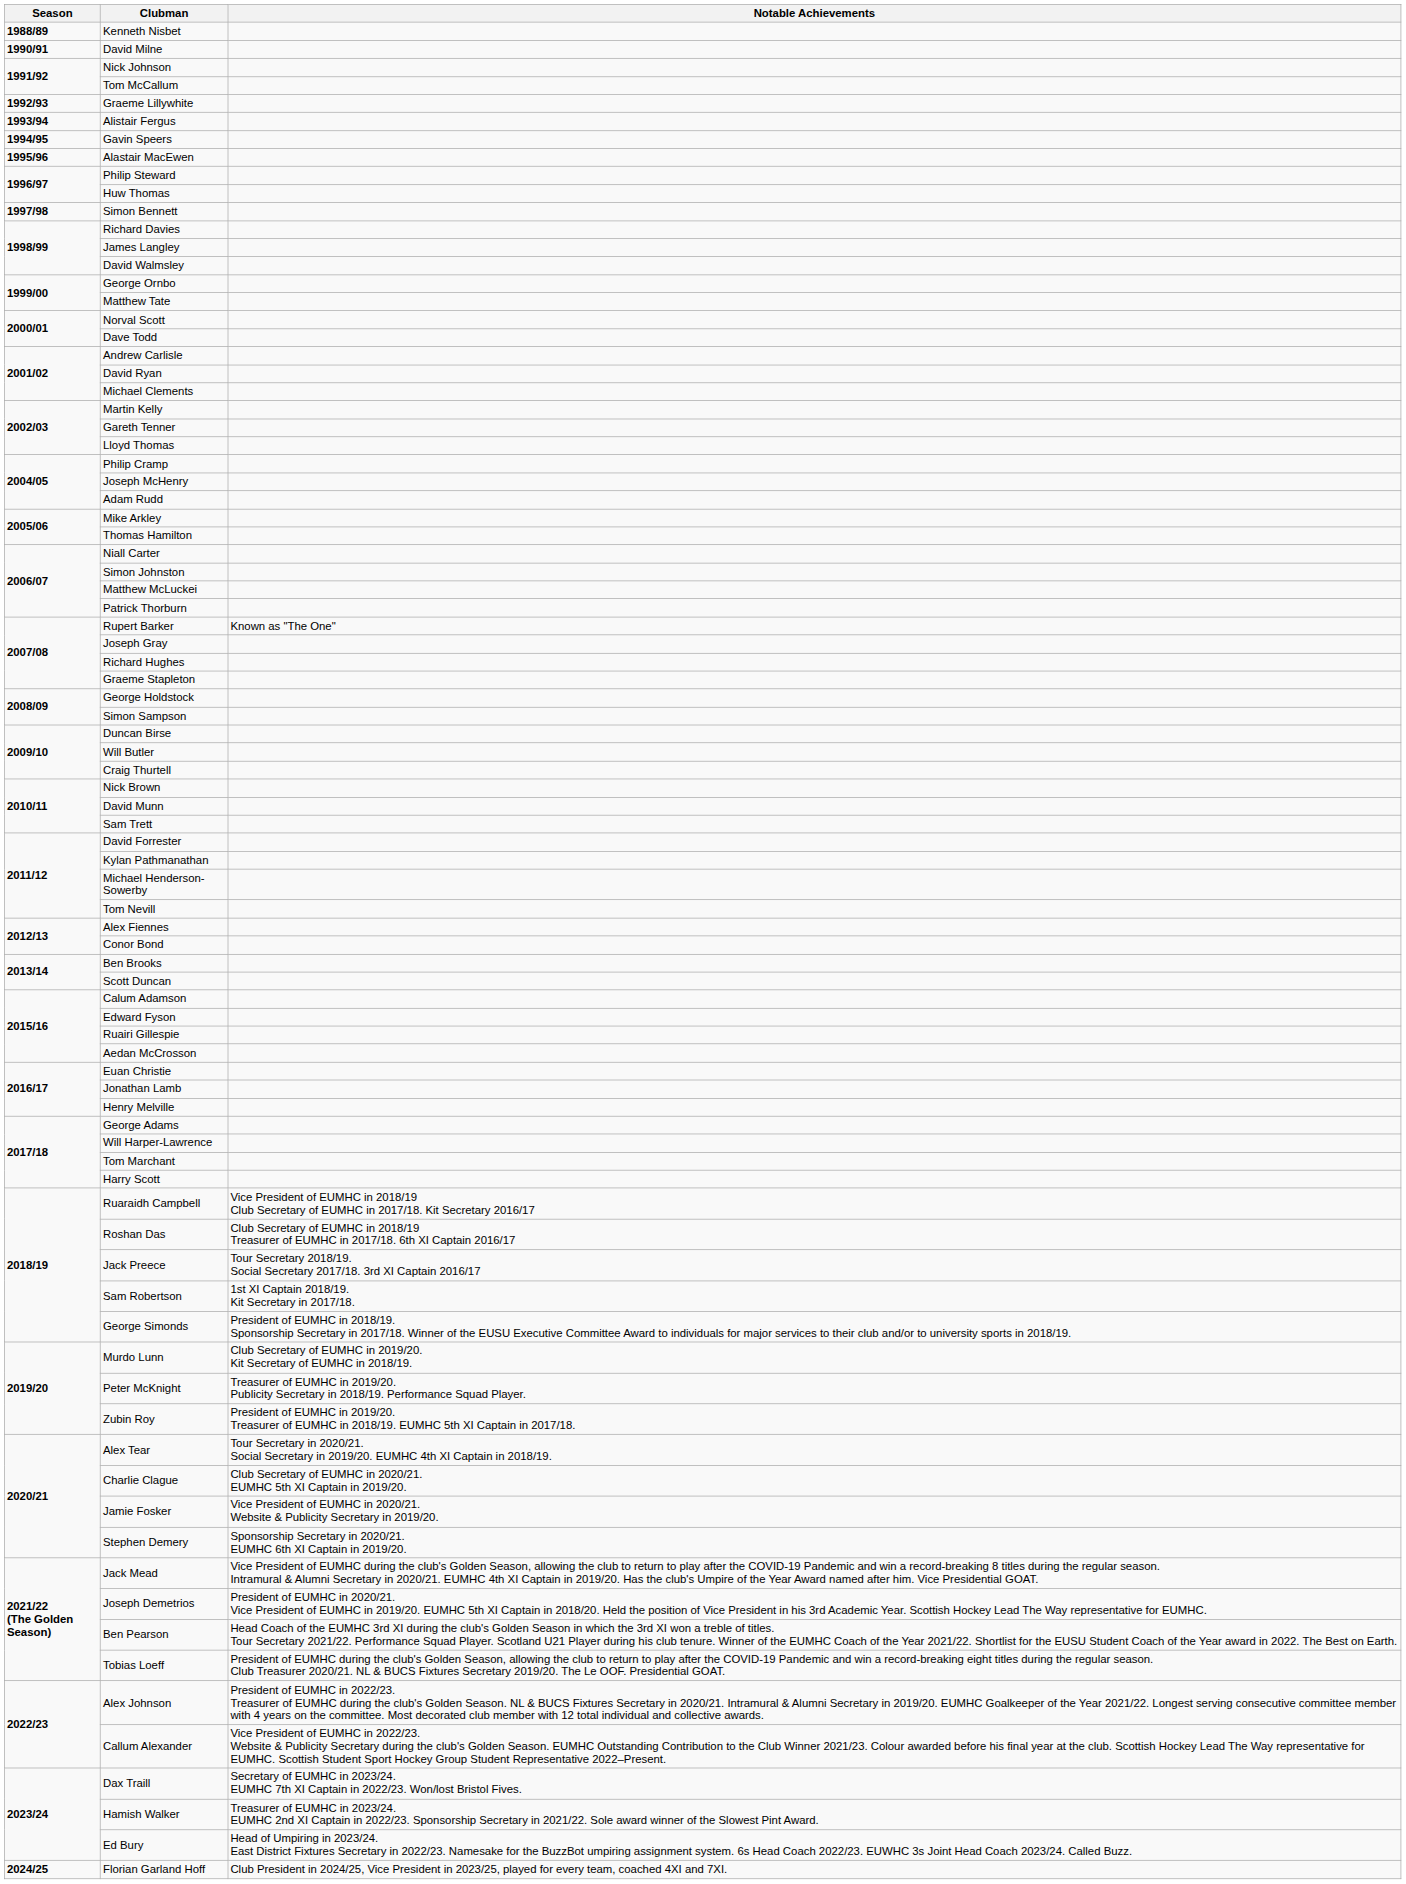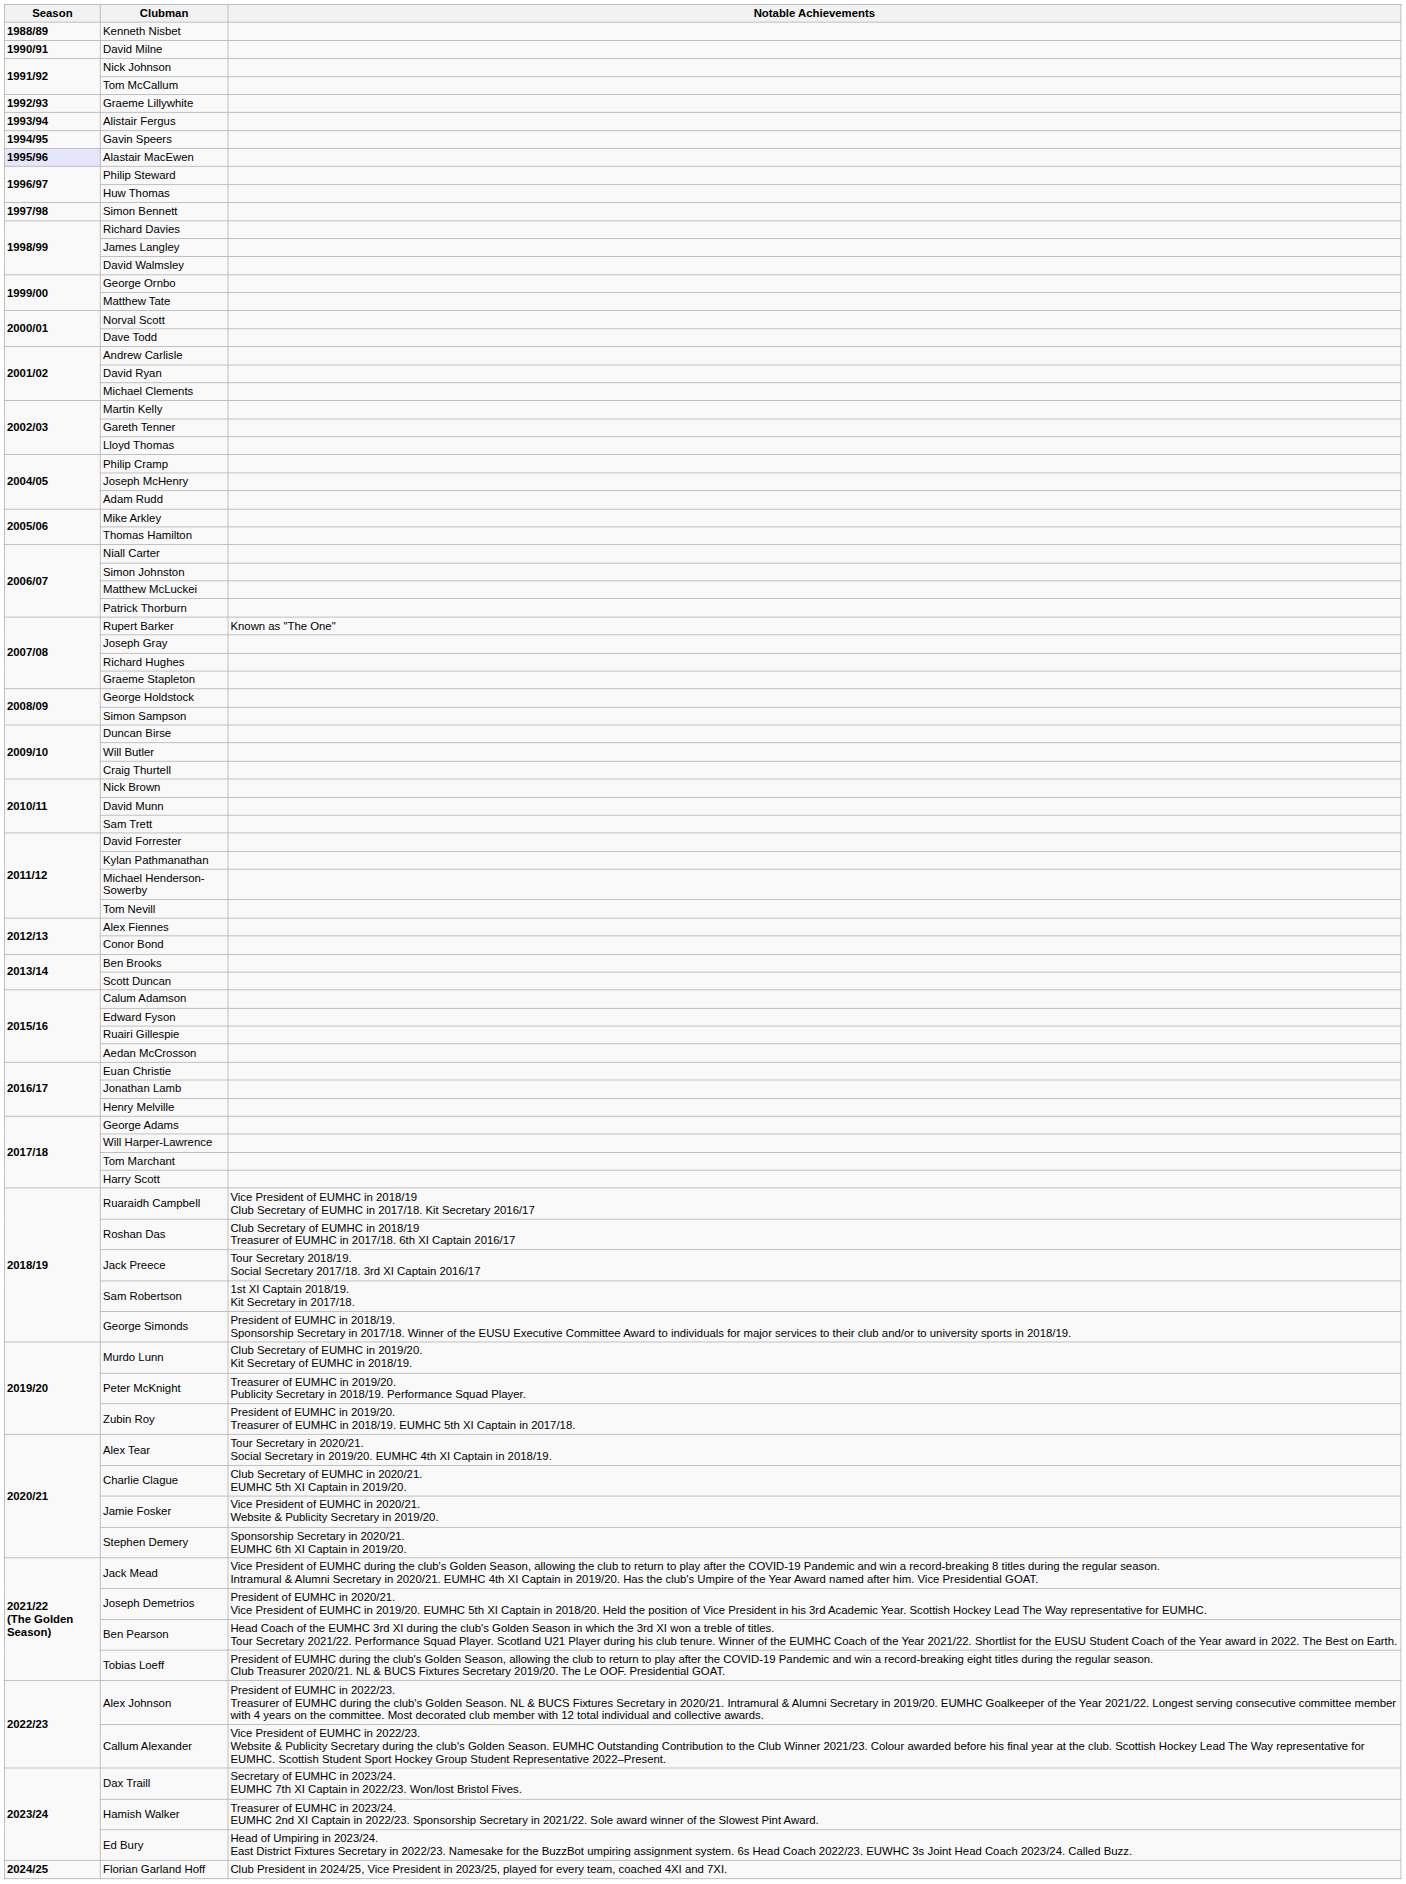(28, 157) no background -> (28, 157) lavender background
